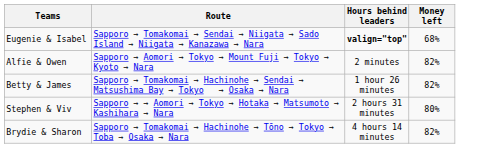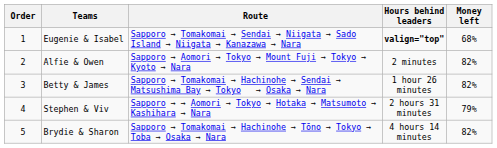+ column: (23, 16)
(432, 109) 80% -> (469, 109) 79%
